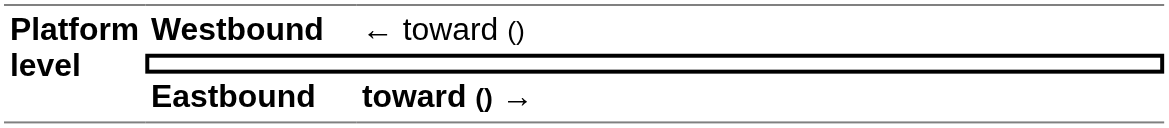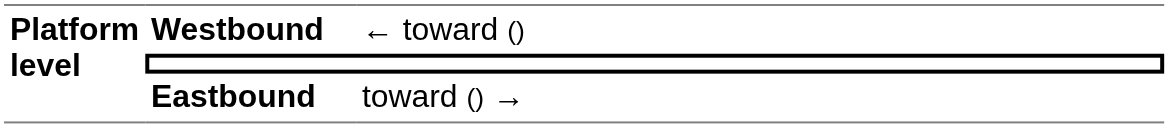(448, 97) bold -> (443, 97) normal
